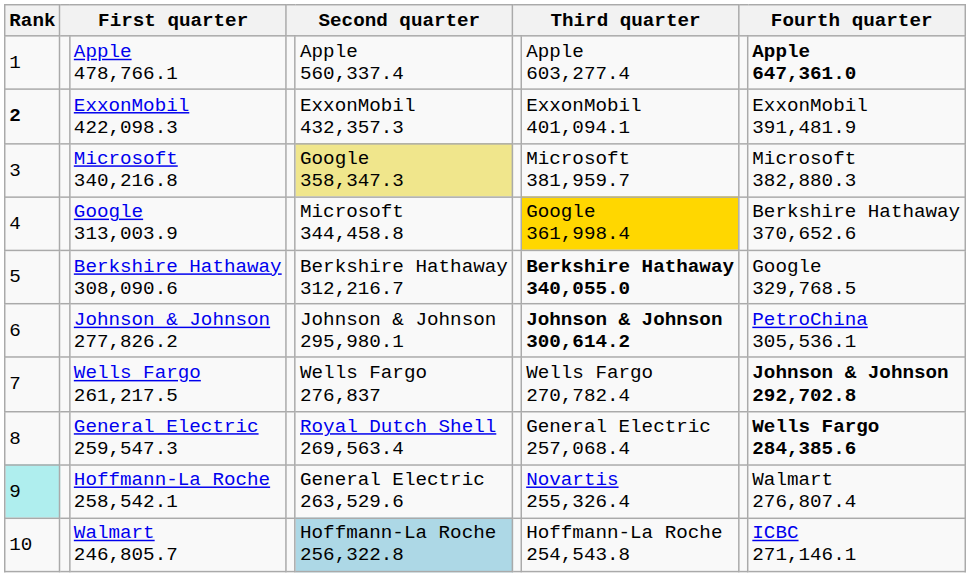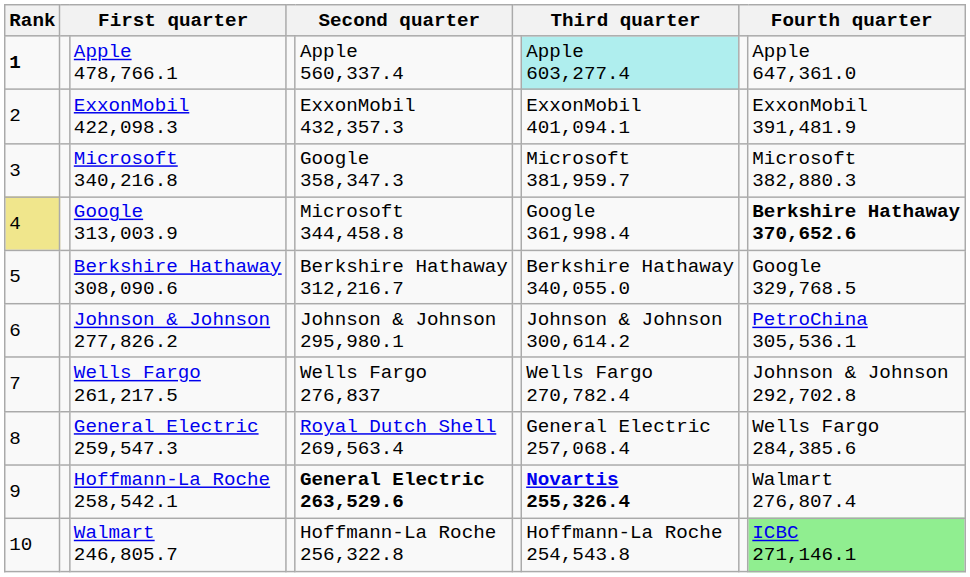(15, 63) normal -> (15, 63) bold
(578, 63) no background -> (578, 63) paleturquoise background
(804, 63) bold -> (804, 63) normal
(15, 116) bold -> (15, 116) normal
(352, 170) khaki background -> (352, 170) no background
(15, 224) no background -> (15, 224) khaki background
(578, 224) gold background -> (578, 224) no background
(856, 224) normal -> (856, 224) bold
(630, 277) bold -> (630, 277) normal
(624, 331) bold -> (624, 331) normal
(850, 384) bold -> (850, 384) normal
(816, 438) bold -> (816, 438) normal
(15, 491) paleturquoise background -> (15, 491) no background
(392, 491) normal -> (392, 491) bold
(578, 491) normal -> (578, 491) bold
(398, 545) lightblue background -> (398, 545) no background
(804, 545) no background -> (804, 545) lightgreen background
